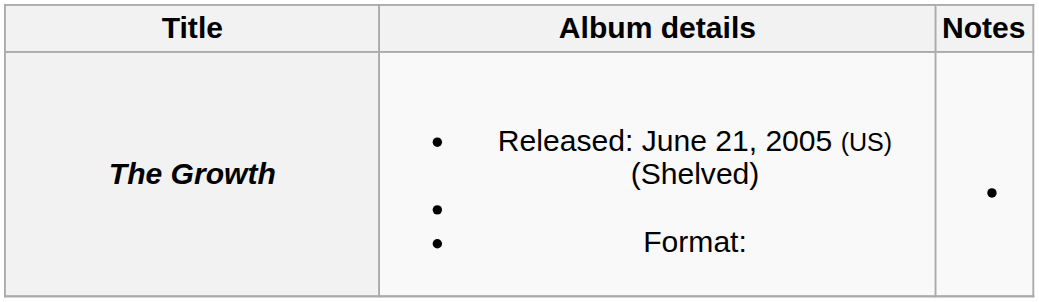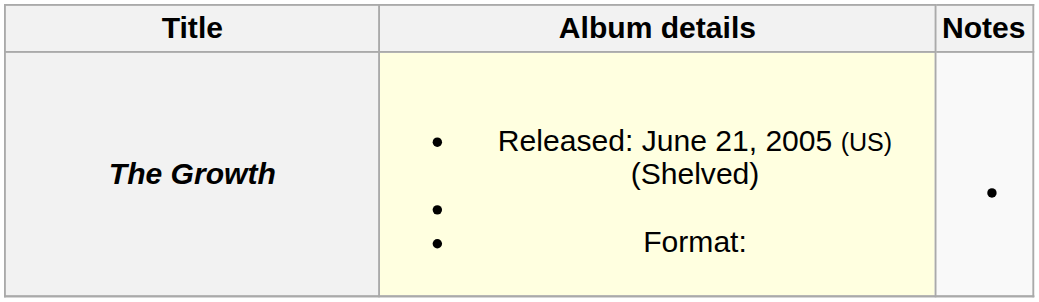(657, 191) no background -> (657, 191) lightyellow background
